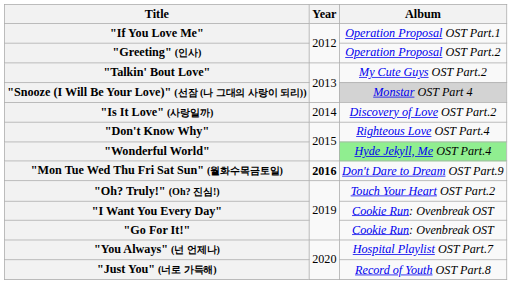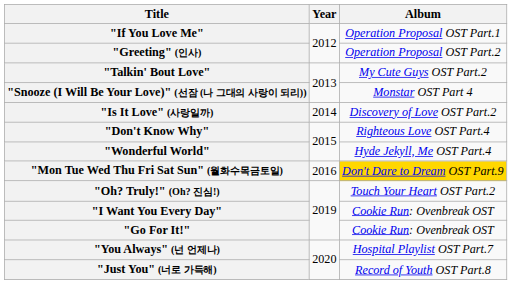(423, 92) lightgrey background -> (423, 92) no background
(423, 151) lightgreen background -> (423, 151) no background
(324, 171) bold -> (324, 171) normal
(423, 171) no background -> (423, 171) gold background
